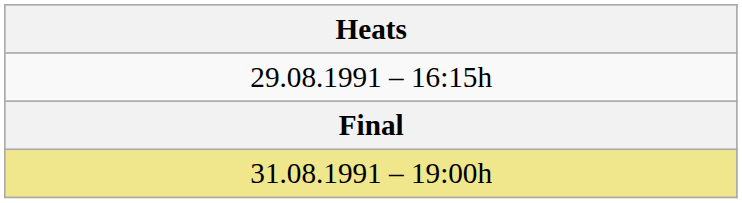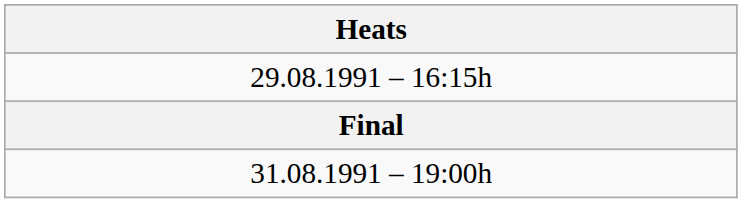(371, 172) khaki background -> (371, 172) no background
